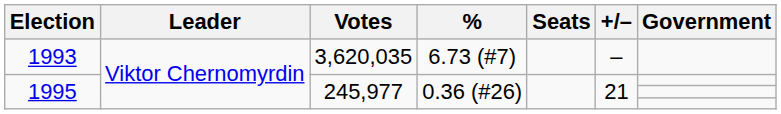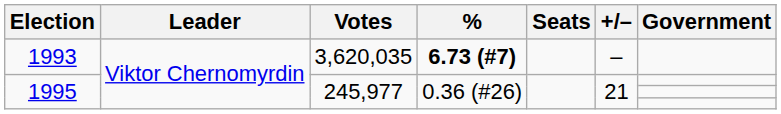(472, 56) normal -> (472, 56) bold
